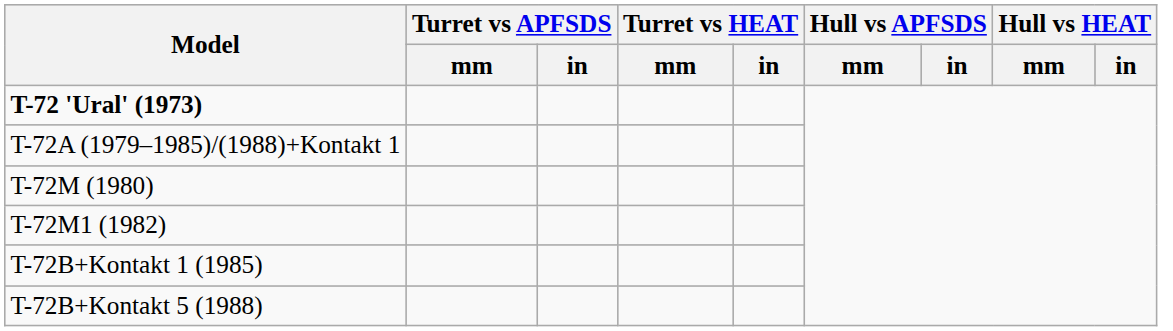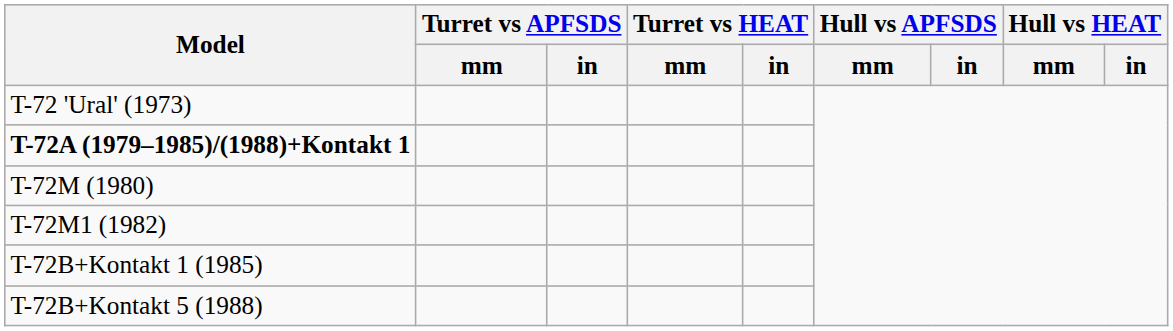(106, 104) bold -> (101, 104) normal
(205, 144) normal -> (210, 144) bold
